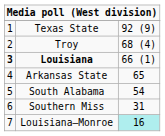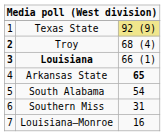(139, 29) no background -> (139, 29) khaki background
(10, 44) normal -> (10, 44) bold
(139, 76) normal -> (139, 76) bold
(139, 123) paleturquoise background -> (139, 123) no background
